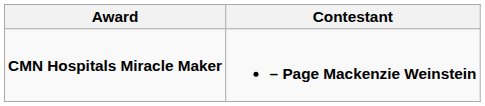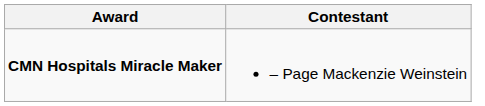(353, 74) bold -> (348, 74) normal
